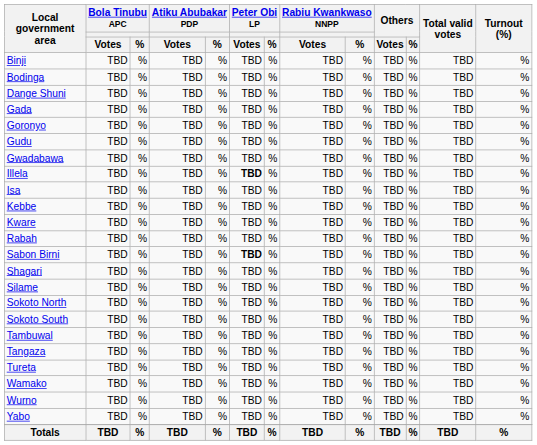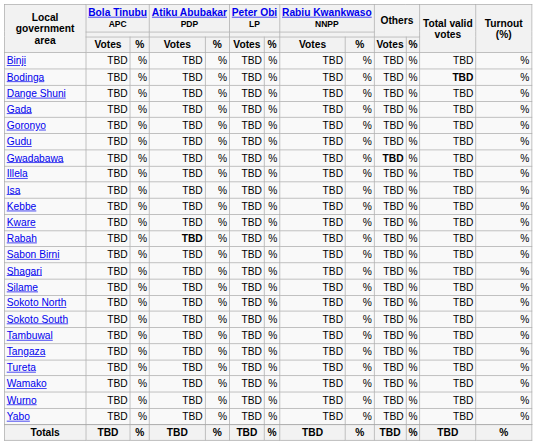(463, 77) normal -> (463, 77) bold
(393, 158) normal -> (393, 158) bold
(251, 174) bold -> (252, 174) normal
(193, 239) normal -> (192, 239) bold
(251, 255) bold -> (252, 255) normal
